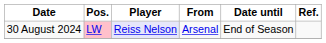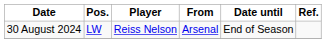(94, 30) pink background -> (94, 30) no background
(145, 30) lavender background -> (145, 30) no background
